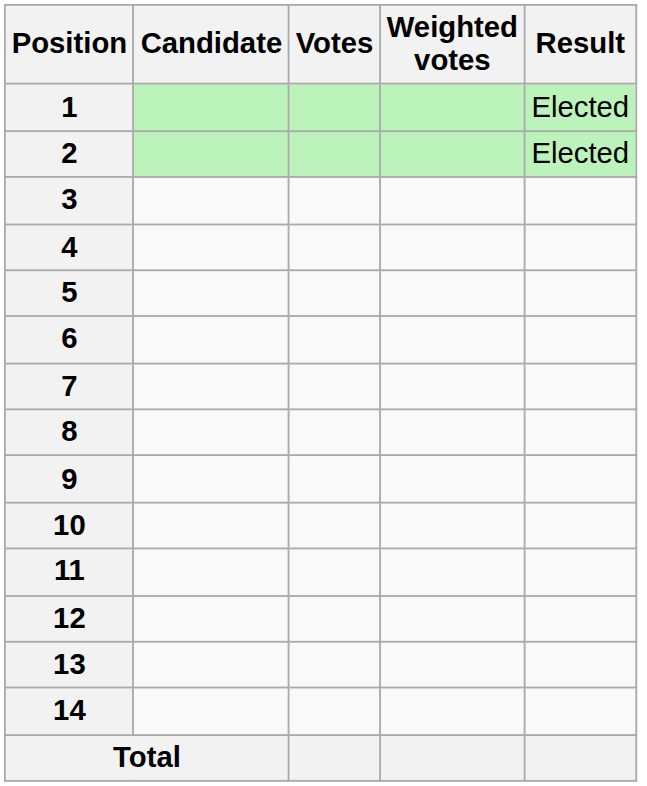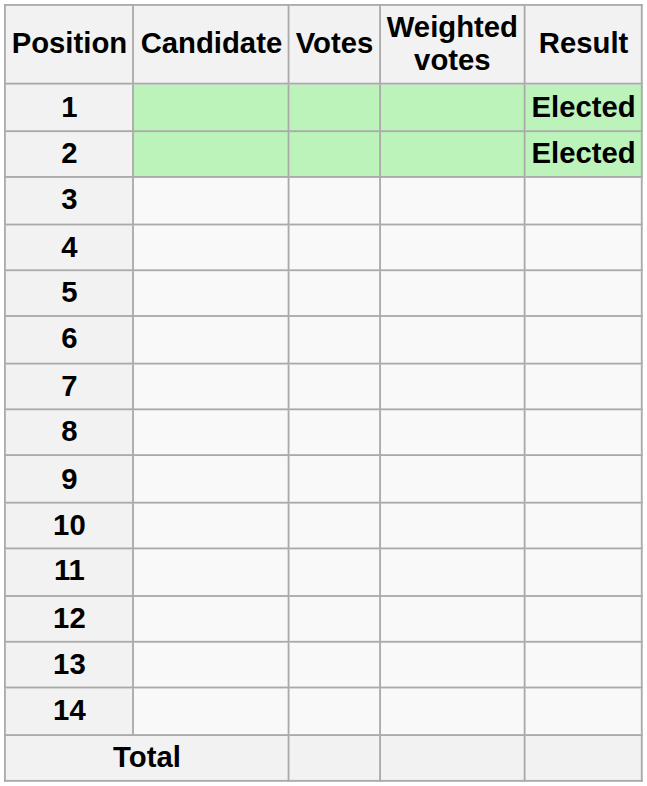(580, 107) normal -> (584, 107) bold
(580, 153) normal -> (584, 153) bold
